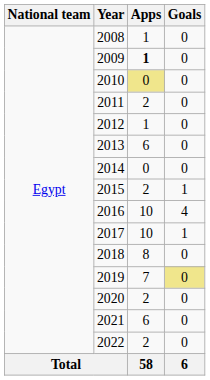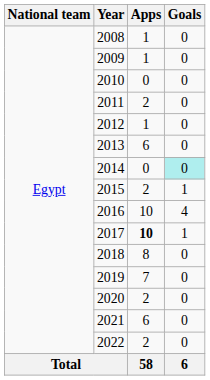(146, 59) bold -> (146, 59) normal
(146, 80) khaki background -> (146, 80) no background
(185, 168) no background -> (185, 168) paleturquoise background
(146, 233) normal -> (146, 233) bold
(185, 277) khaki background -> (185, 277) no background
